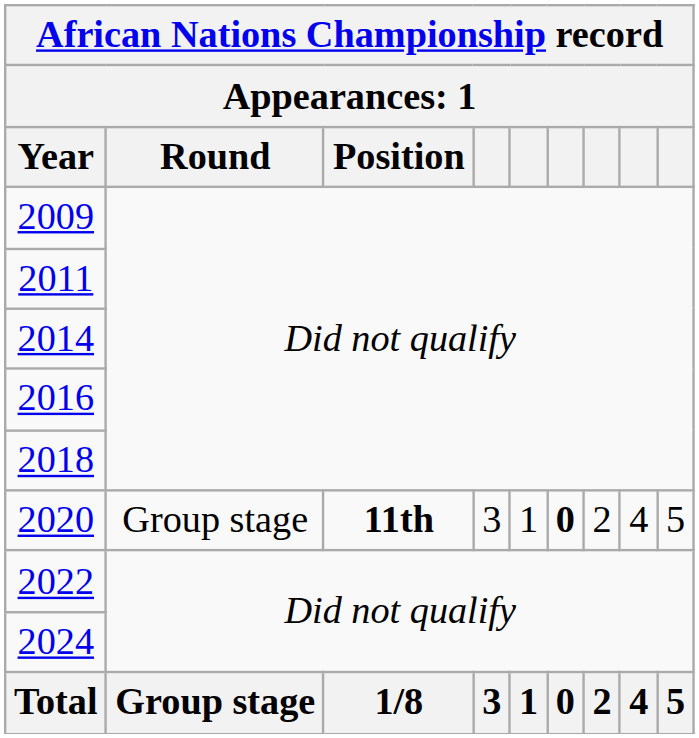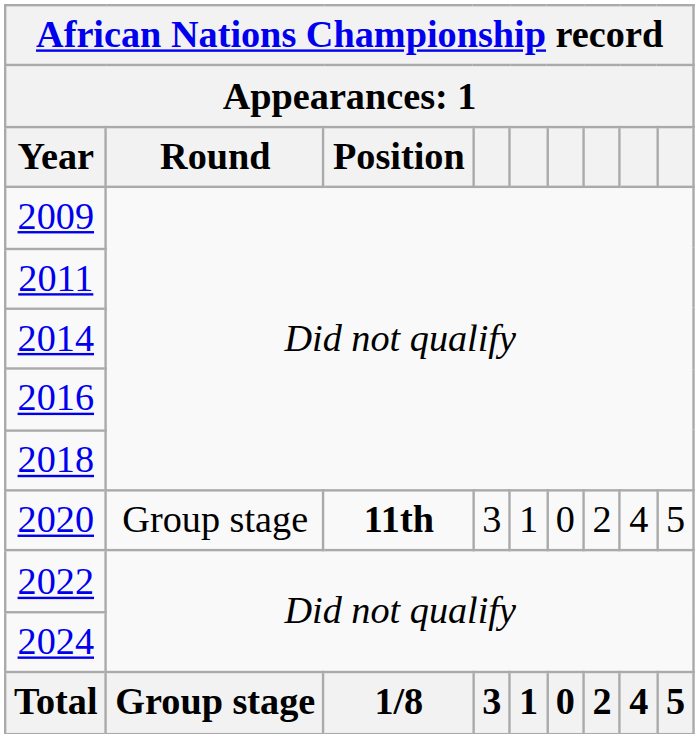(565, 519) bold -> (565, 519) normal
